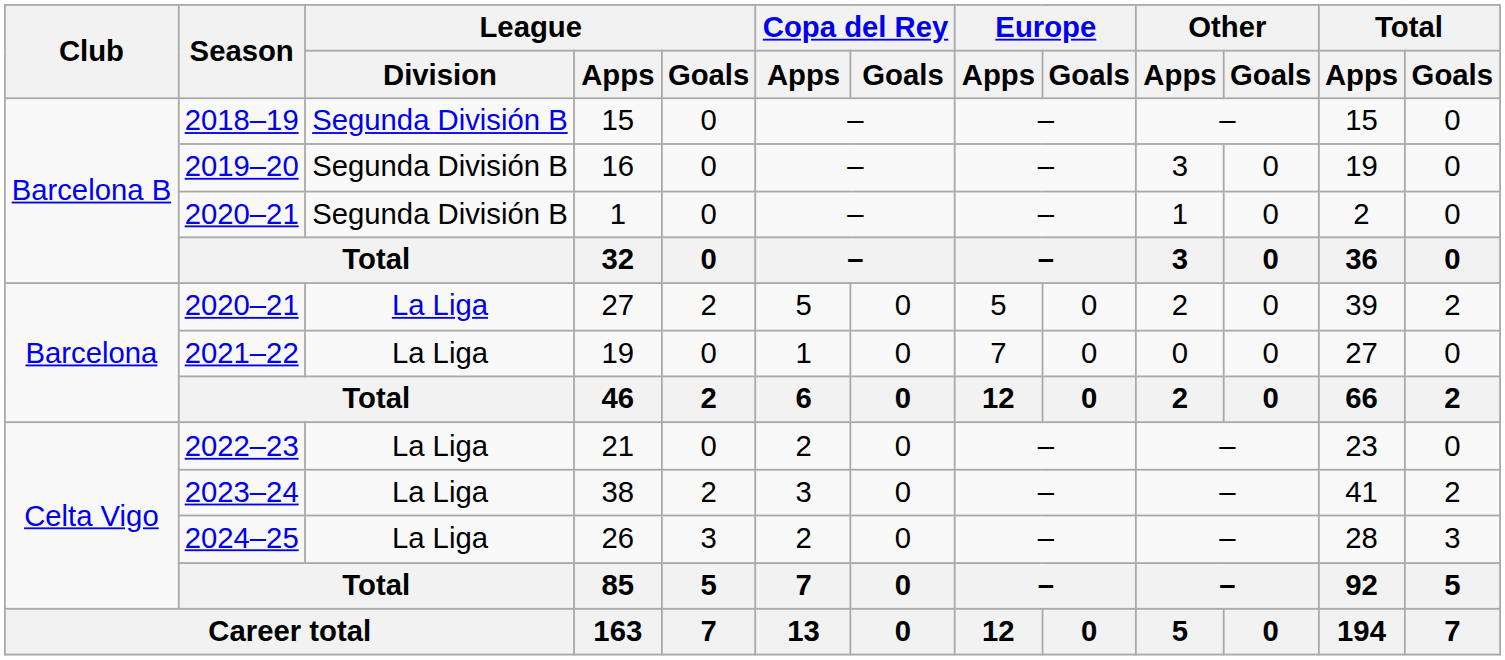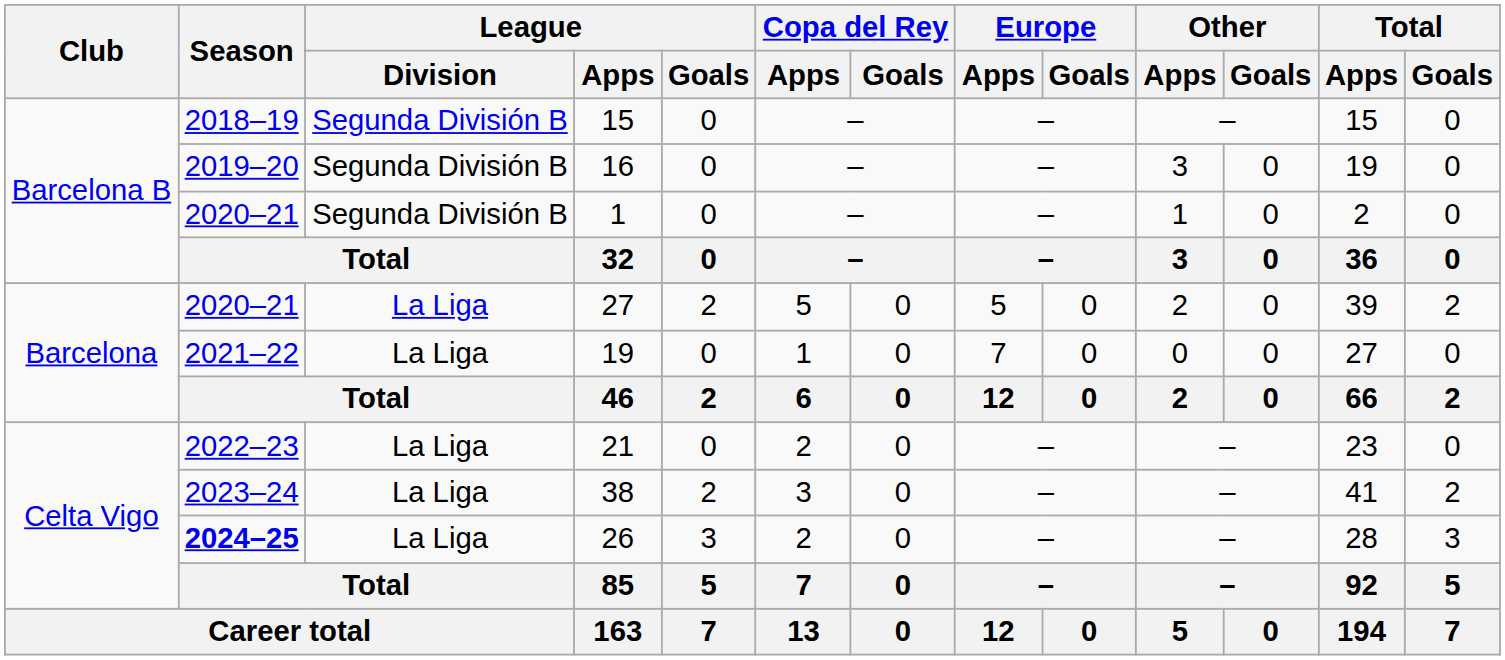(242, 538) normal -> (242, 538) bold
